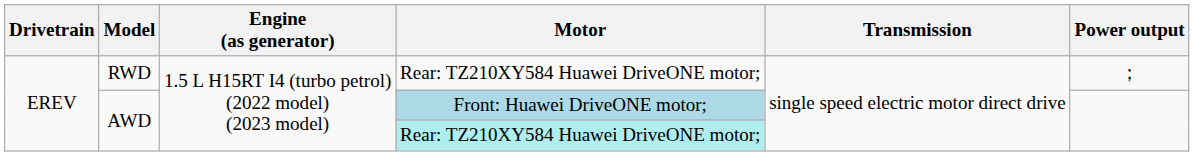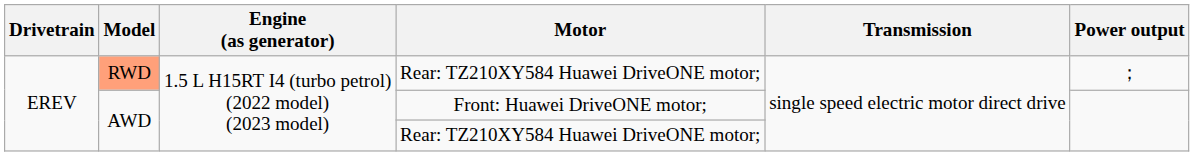(129, 72) no background -> (129, 72) lightsalmon background
(580, 104) lightblue background -> (580, 104) no background
(580, 135) paleturquoise background -> (580, 135) no background
